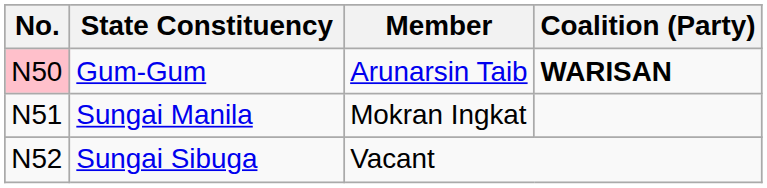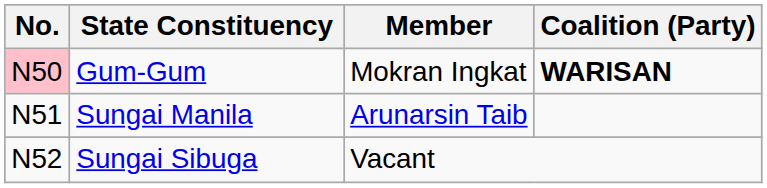(439, 70) Arunarsin Taib -> (438, 70) Mokran Ingkat
(438, 114) Mokran Ingkat -> (439, 114) Arunarsin Taib
